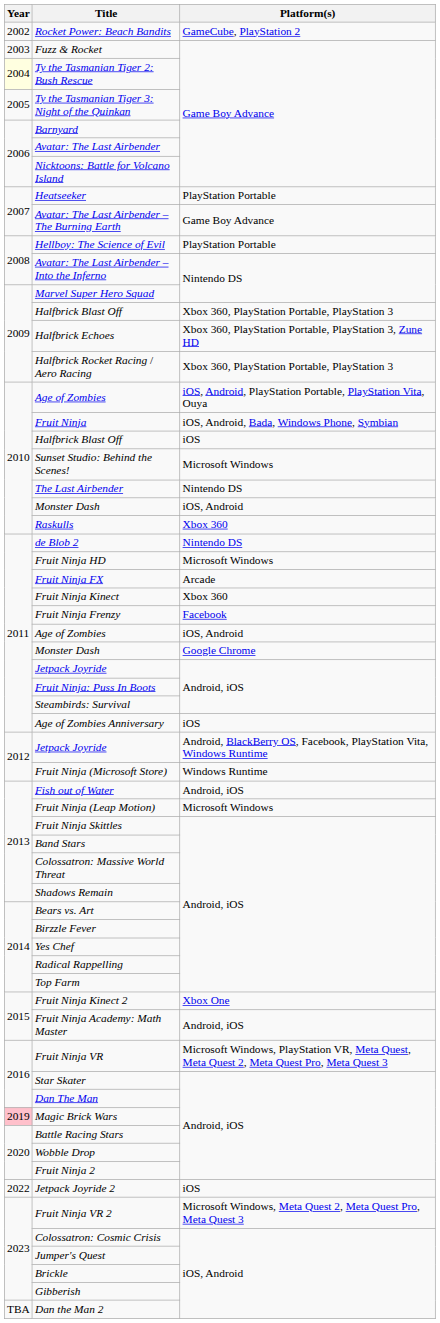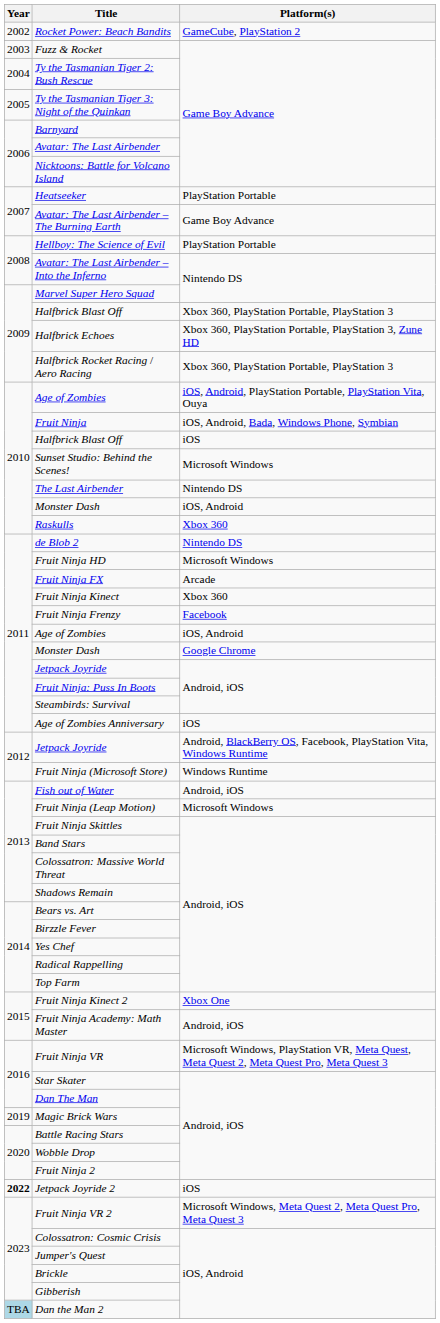(18, 73) lightyellow background -> (18, 73) no background
(18, 1116) pink background -> (18, 1116) no background
(18, 1188) normal -> (18, 1188) bold
(18, 1309) no background -> (18, 1309) lightblue background
